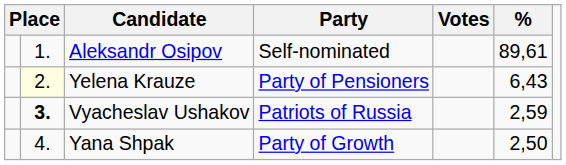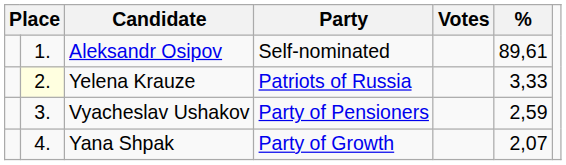(344, 81) Party of Pensioners -> (335, 81) Patriots of Russia
(528, 81) 6,43 -> (528, 81) 3,33
(42, 112) bold -> (42, 112) normal
(335, 112) Patriots of Russia -> (344, 112) Party of Pensioners
(528, 143) 2,50 -> (528, 143) 2,07
